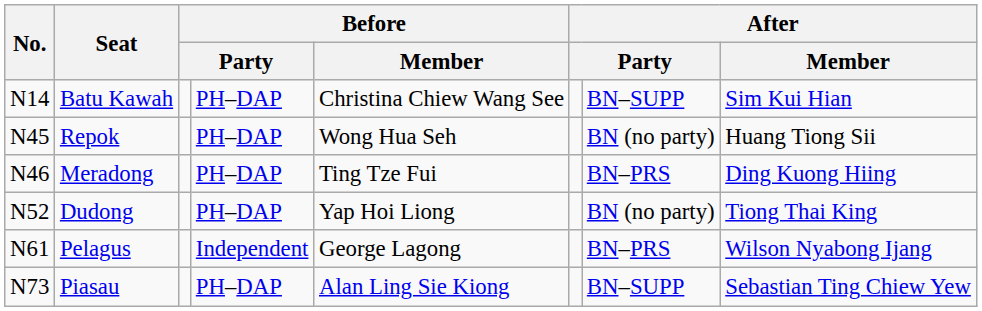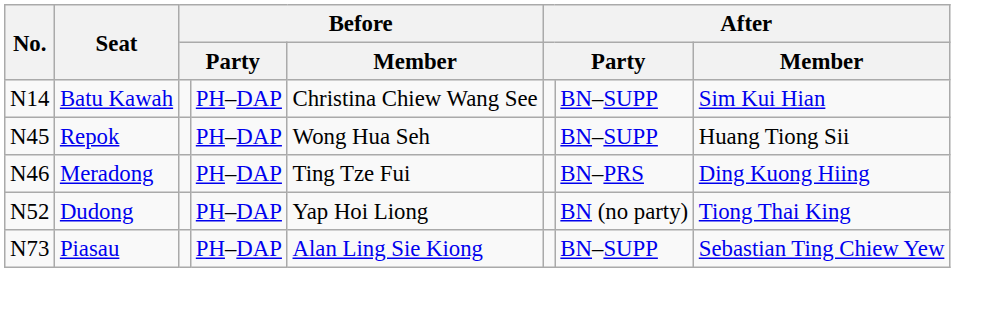(651, 136) BN (no party) -> (609, 136) BN–SUPP
- row: (95, 249)
